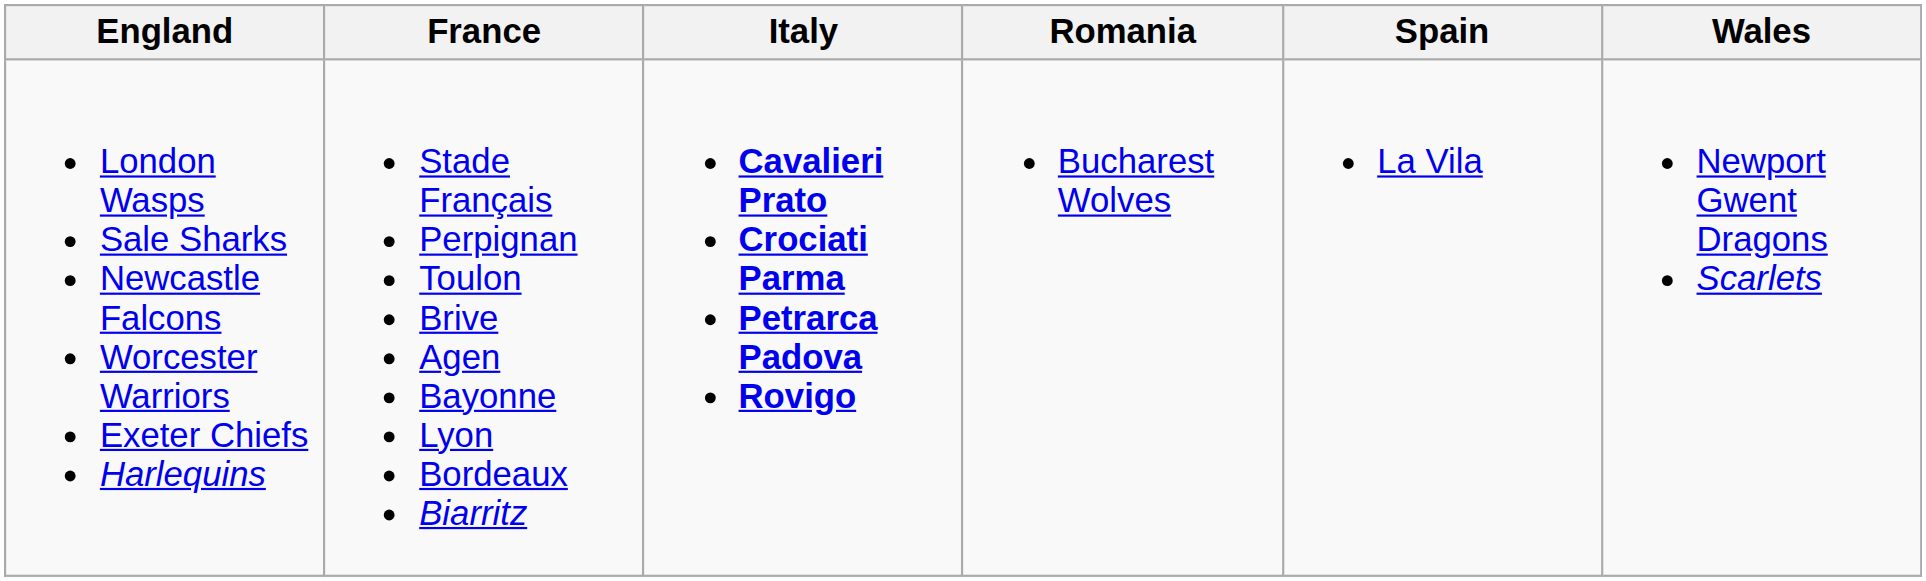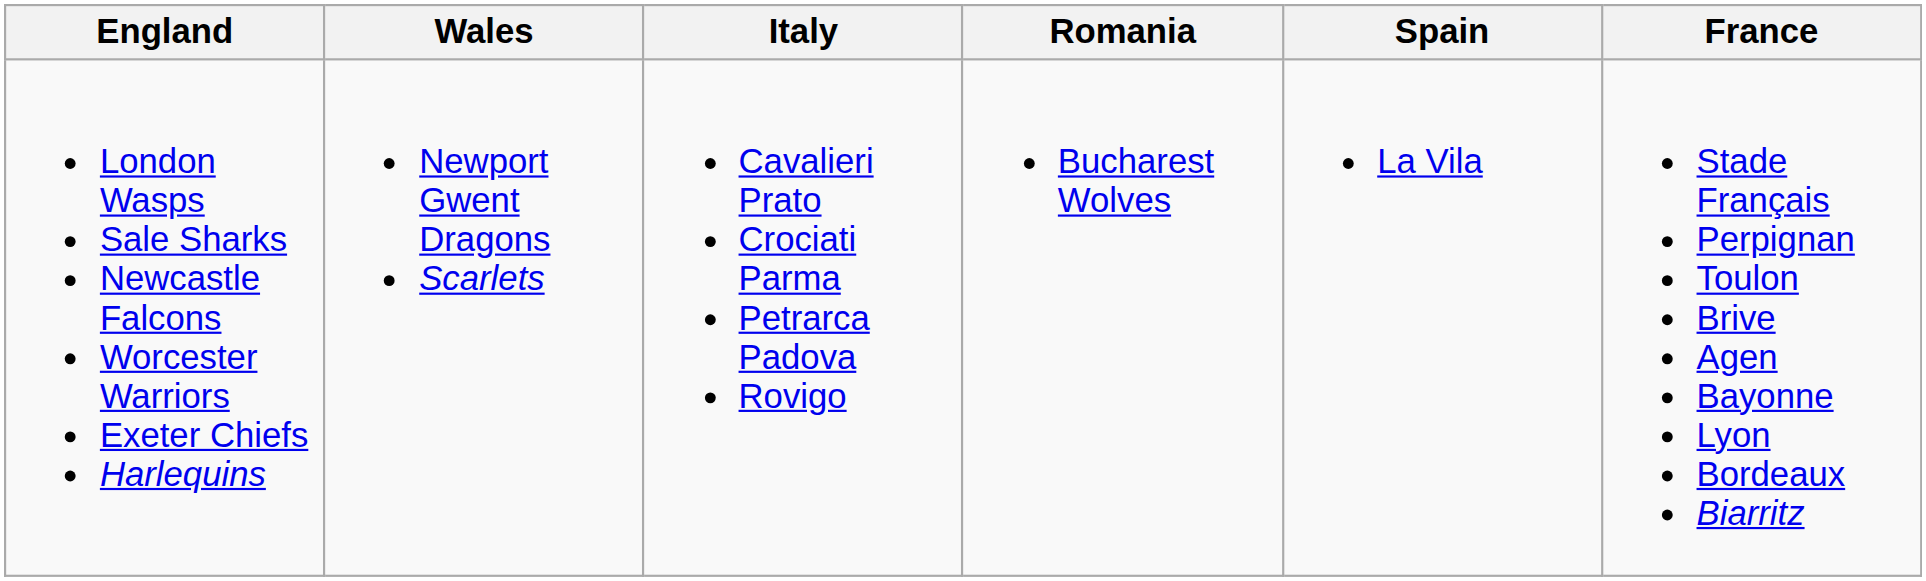columns swapped: (484, 32) <-> (1761, 32)
(803, 279) bold -> (803, 279) normal
